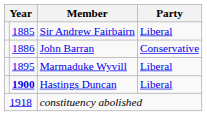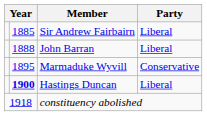(23, 48) 1886 -> (23, 48) 1888
(170, 48) Conservative -> (156, 48) Liberal
(156, 66) Liberal -> (170, 66) Conservative
